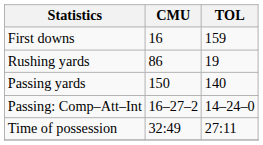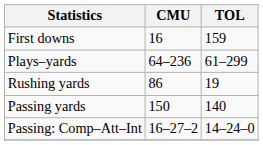+ row: (42, 61)
- row: (62, 128)
